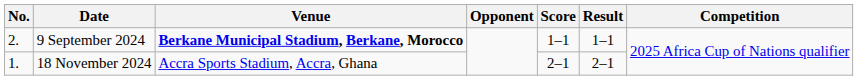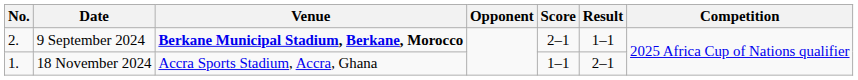(558, 39) 1–1 -> (558, 39) 2–1
(558, 63) 2–1 -> (558, 63) 1–1
